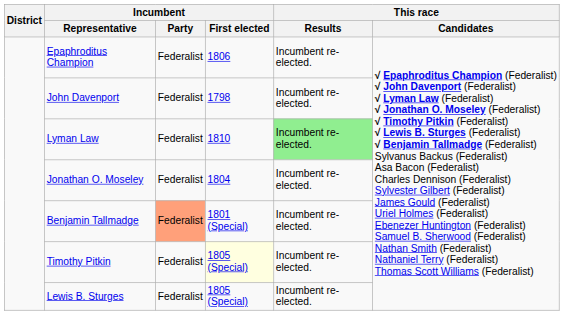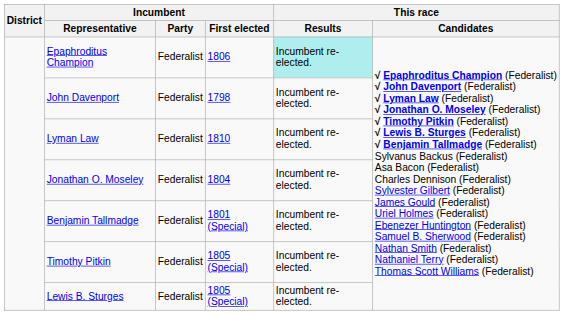(307, 57) no background -> (307, 57) paleturquoise background
(307, 139) lightgreen background -> (307, 139) no background
(180, 221) lightsalmon background -> (180, 221) no background
(228, 262) lightyellow background -> (228, 262) no background
